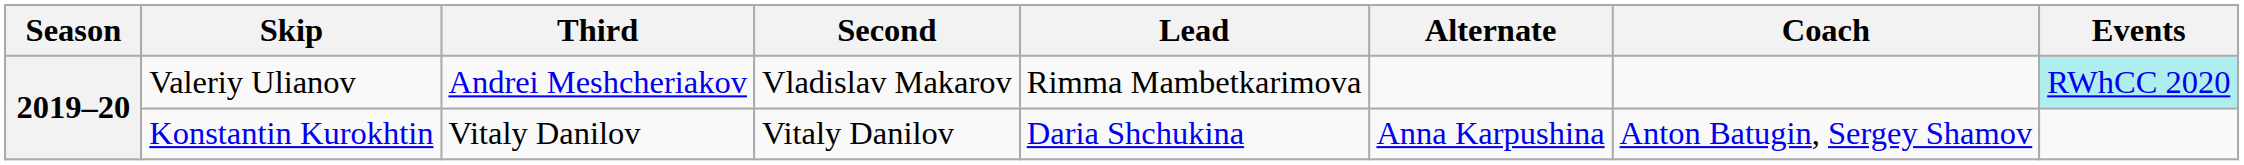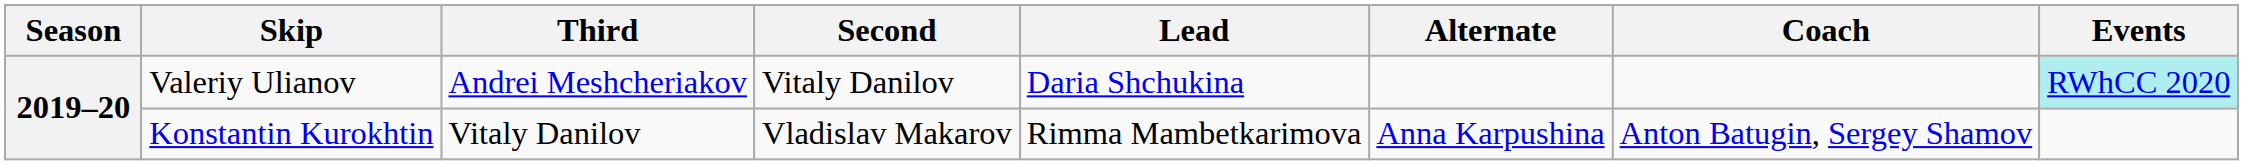(887, 81) Vladislav Makarov -> (858, 81) Vitaly Danilov
(1194, 81) Rimma Mambetkarimova -> (1135, 81) Daria Shchukina
(858, 133) Vitaly Danilov -> (887, 133) Vladislav Makarov
(1135, 133) Daria Shchukina -> (1194, 133) Rimma Mambetkarimova
